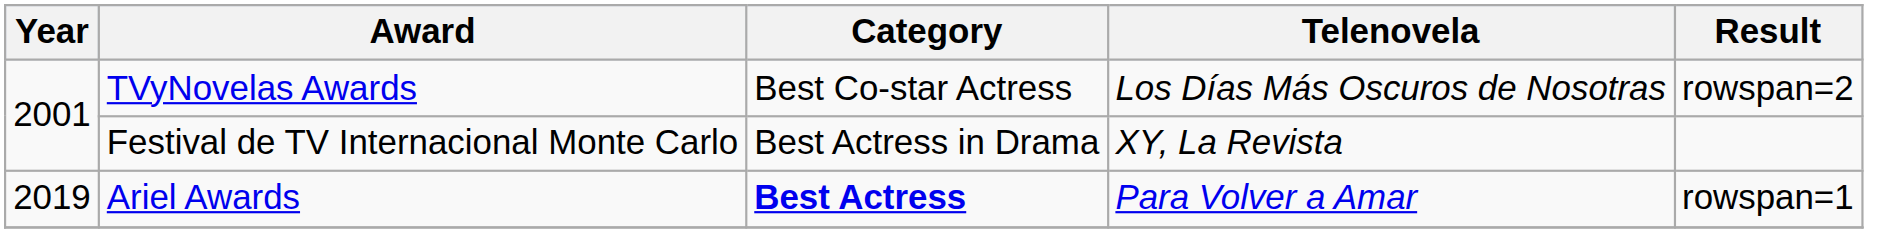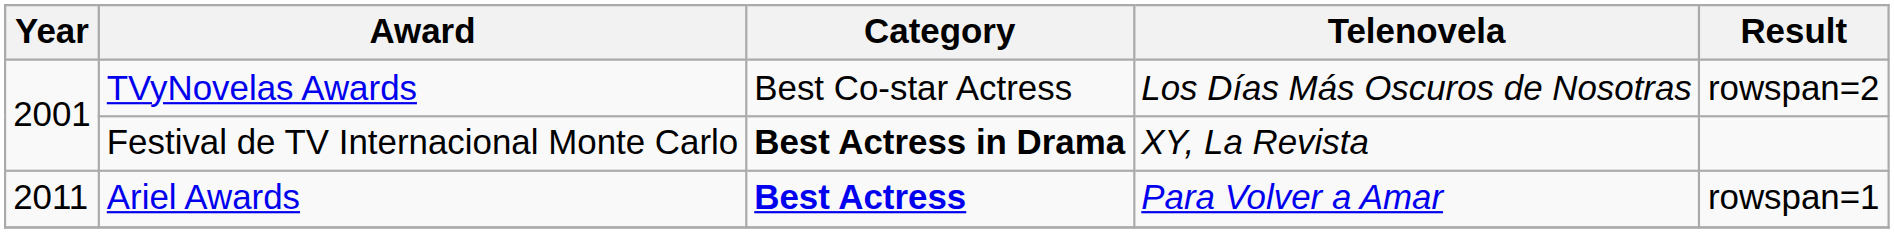(927, 142) normal -> (940, 142) bold
(52, 198) 2019 -> (51, 198) 2011
